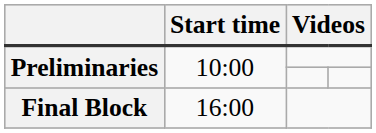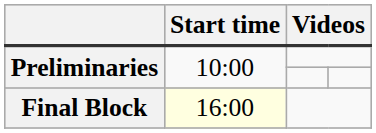(225, 107) no background -> (225, 107) lightyellow background
